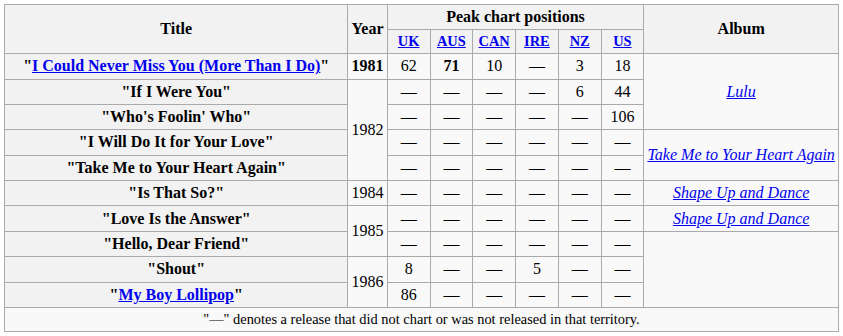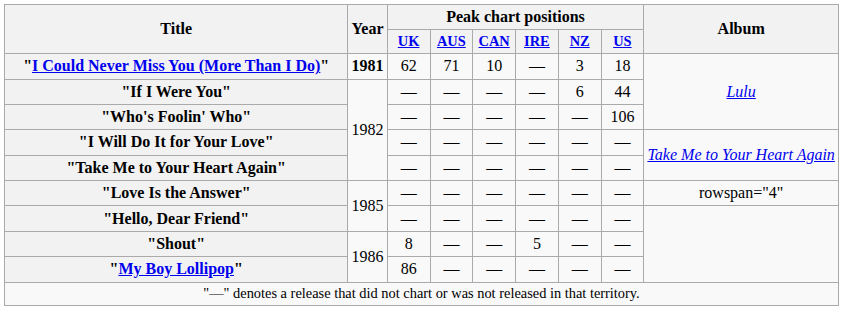(451, 66) bold -> (451, 66) normal
- row: (176, 193)
(741, 218) Shape Up and Dance -> (741, 193) rowspan="4"
